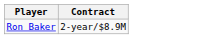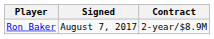+ column: (99, 12)
